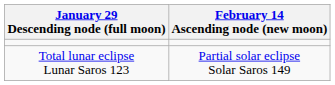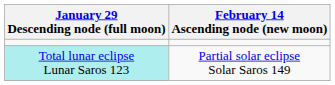(86, 63) no background -> (86, 63) paleturquoise background
